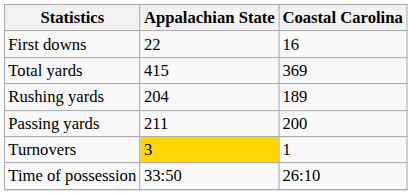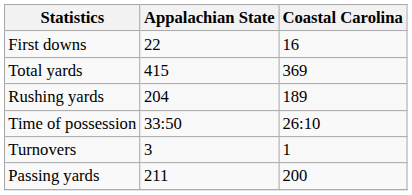rows swapped: (54, 123) <-> (72, 176)
(148, 149) gold background -> (148, 149) no background
